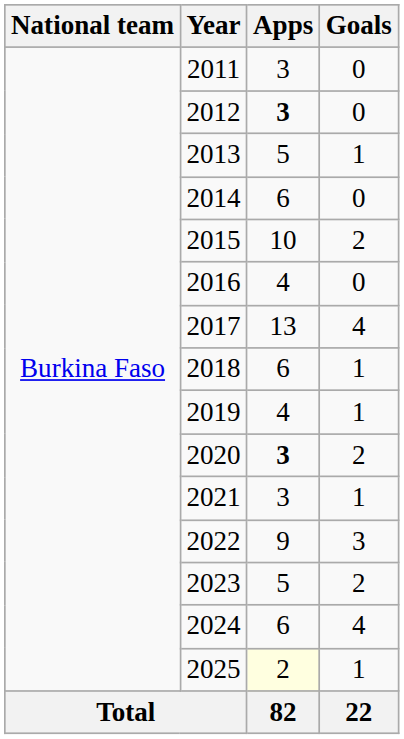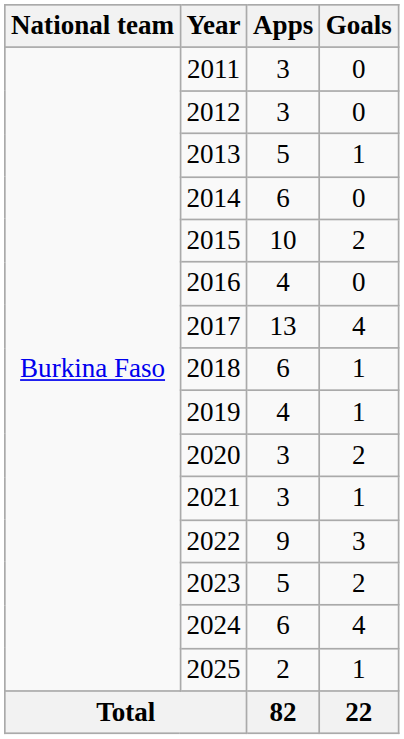(283, 111) bold -> (283, 111) normal
(283, 454) bold -> (283, 454) normal
(283, 669) lightyellow background -> (283, 669) no background
